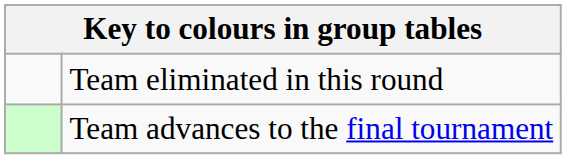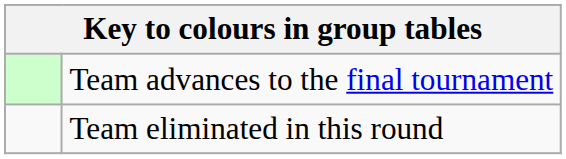rows swapped: (311, 128) <-> (256, 78)
